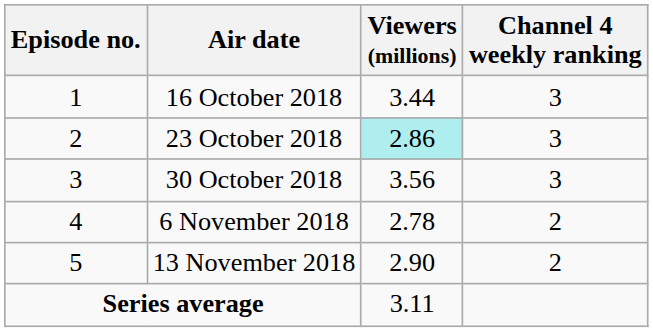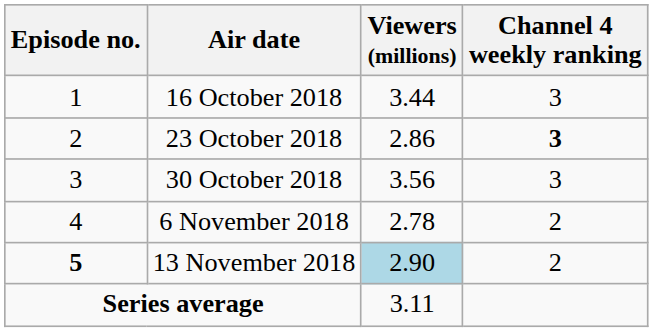(412, 138) paleturquoise background -> (412, 138) no background
(555, 138) normal -> (555, 138) bold
(76, 262) normal -> (76, 262) bold
(412, 262) no background -> (412, 262) lightblue background
